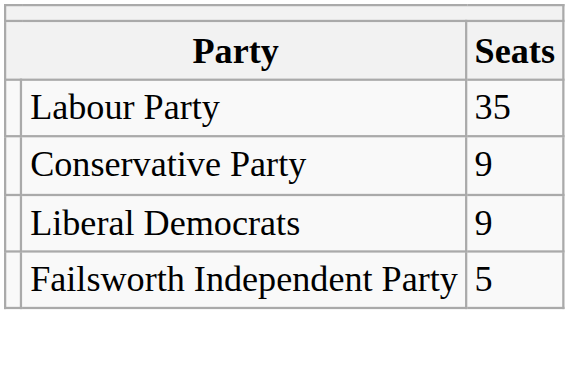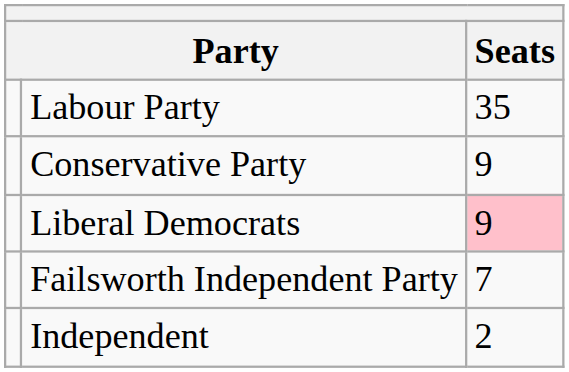(484, 221) no background -> (484, 221) pink background
(484, 279) 5 -> (484, 279) 7
+ row: (119, 336)
